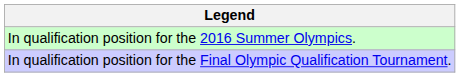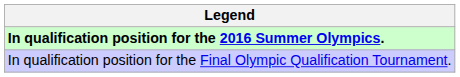(182, 38) normal -> (196, 38) bold
